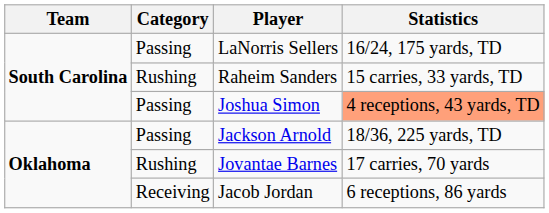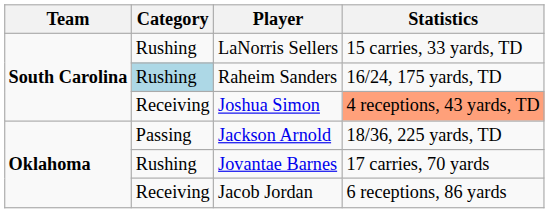(164, 48) Passing -> (166, 48) Rushing
(424, 48) 16/24, 175 yards, TD -> (435, 48) 15 carries, 33 yards, TD
(166, 77) no background -> (166, 77) lightblue background
(435, 77) 15 carries, 33 yards, TD -> (424, 77) 16/24, 175 yards, TD
(164, 105) Passing -> (173, 105) Receiving
